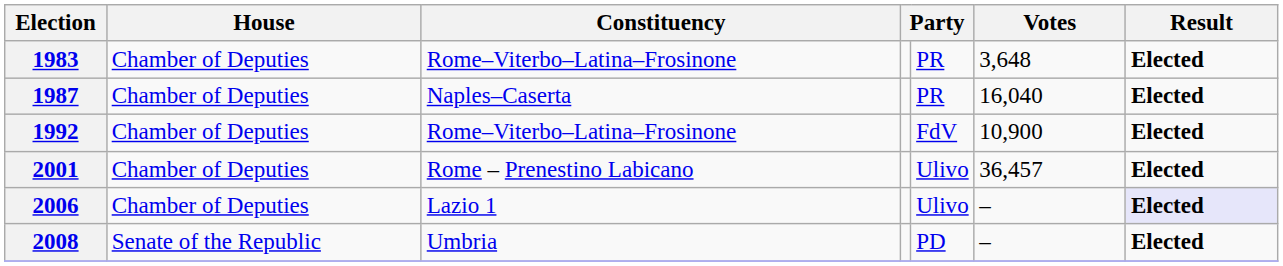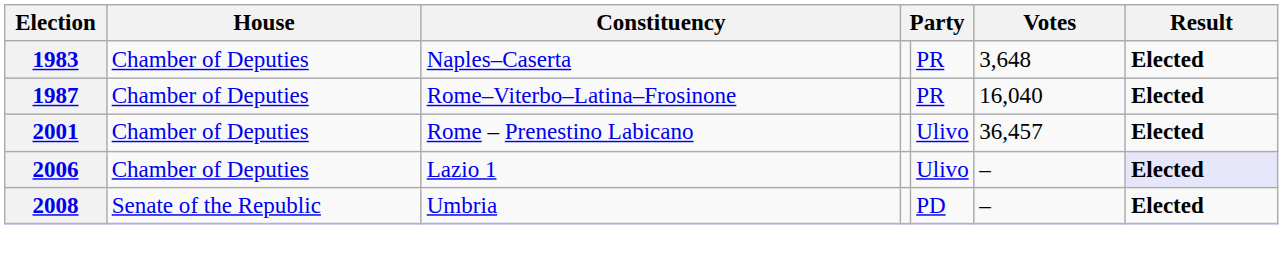(582, 59) Rome–Viterbo–Latina–Frosinone -> (499, 59) Naples–Caserta
(499, 95) Naples–Caserta -> (582, 95) Rome–Viterbo–Latina–Frosinone
- row: (56, 132)
